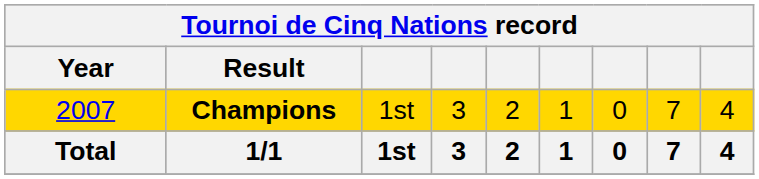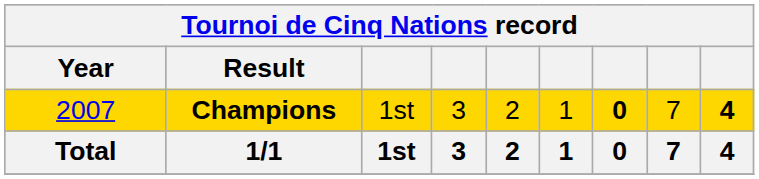(620, 109) normal -> (620, 109) bold
(727, 109) normal -> (727, 109) bold
